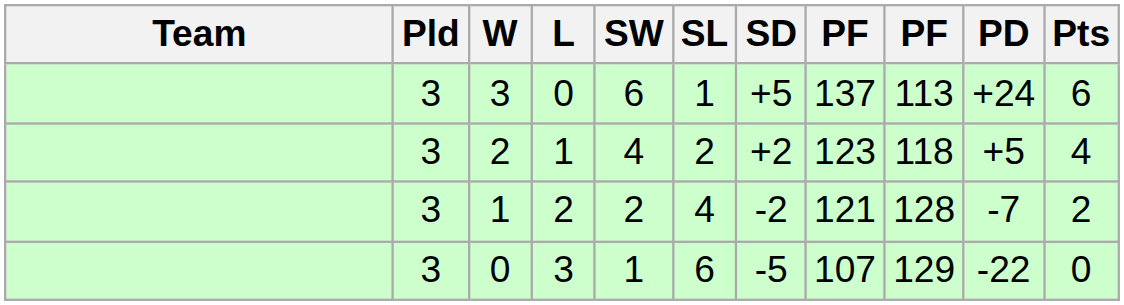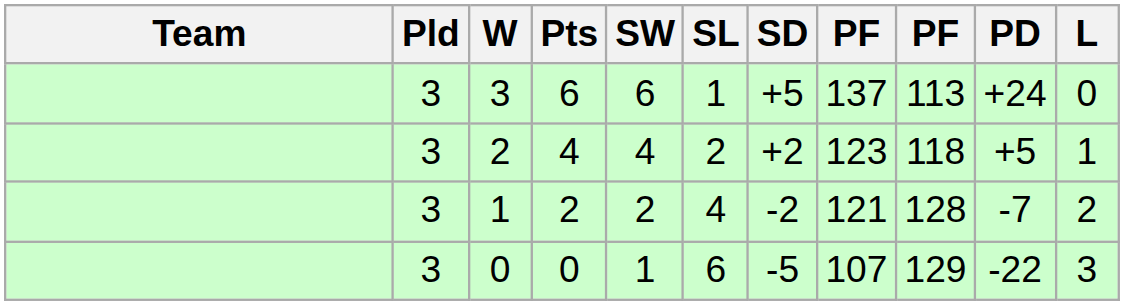columns swapped: (564, 33) <-> (1081, 33)
